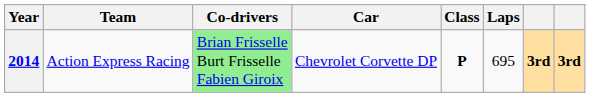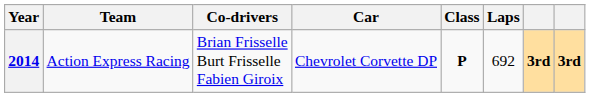(242, 60) lightgreen background -> (242, 60) no background
(503, 60) 695 -> (503, 60) 692
